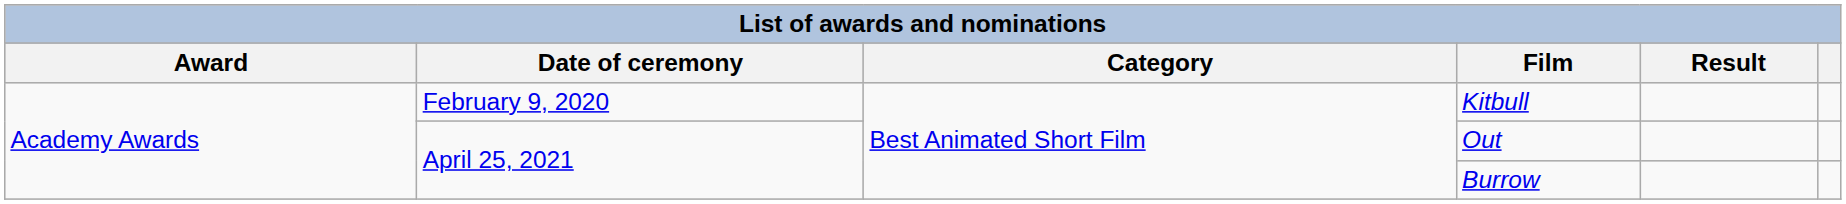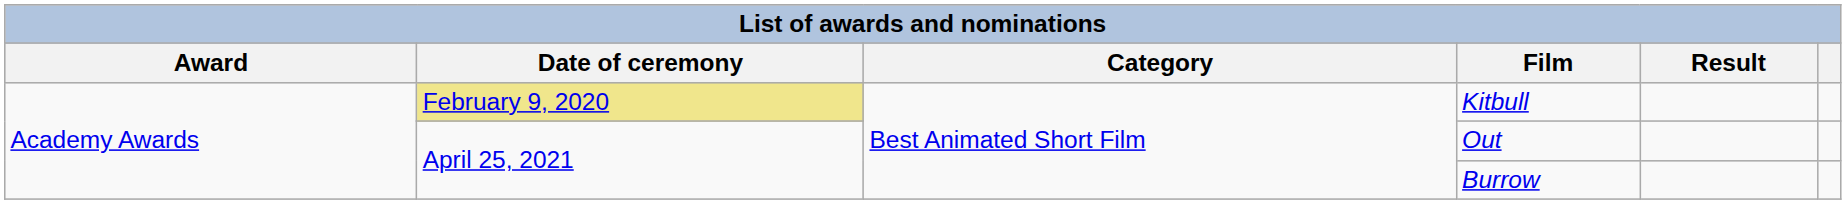(516, 101) no background -> (516, 101) khaki background
